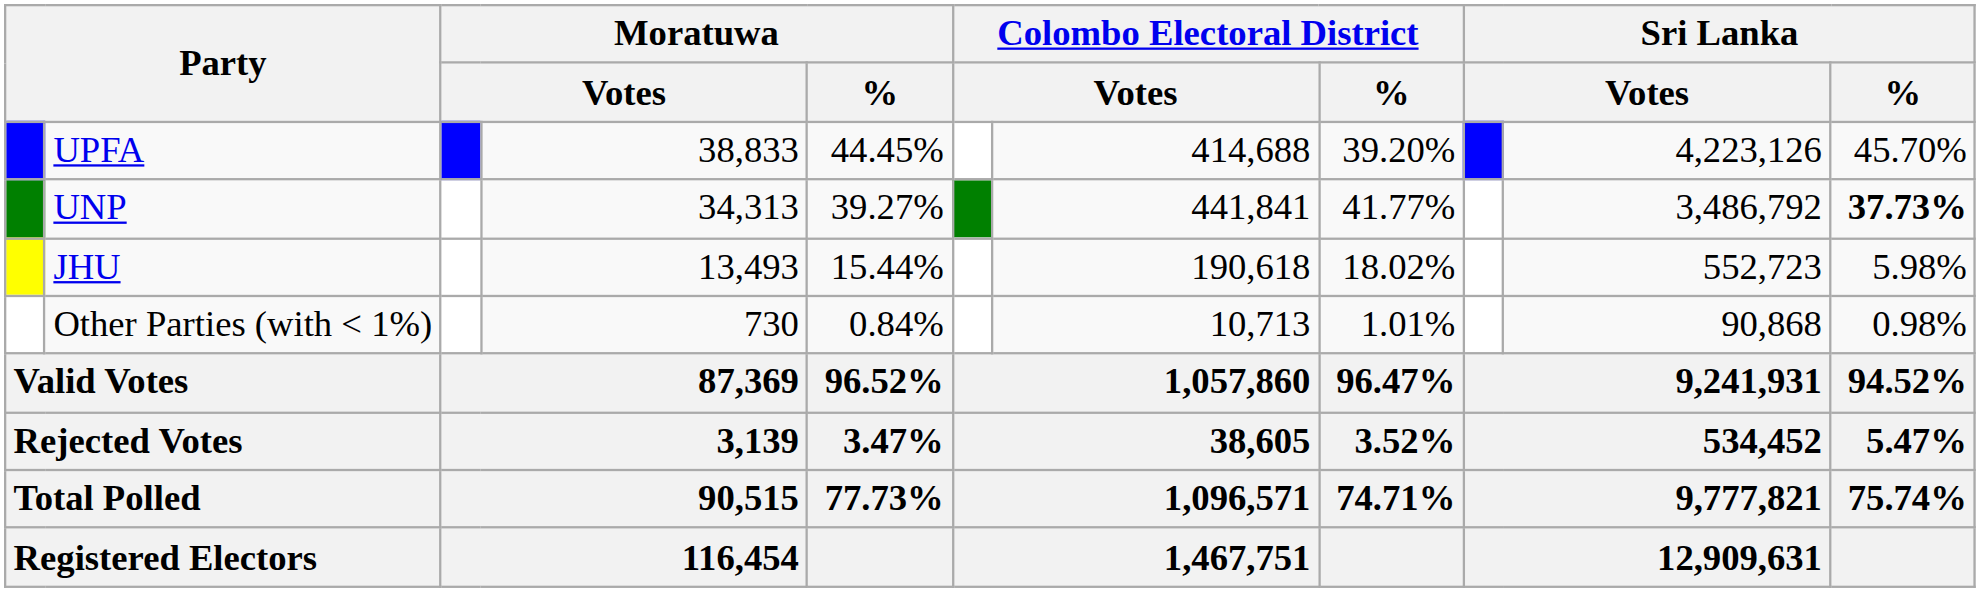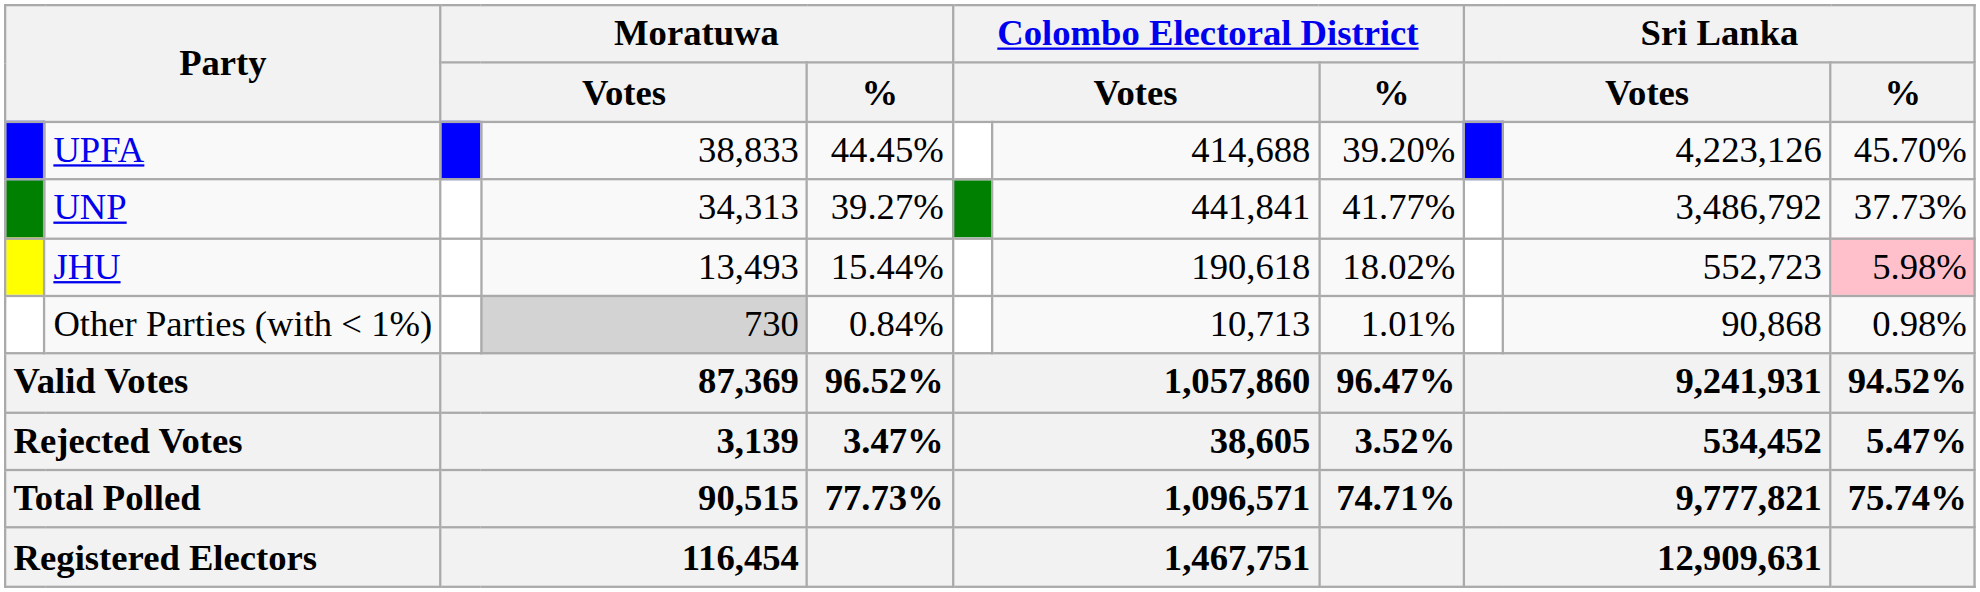(1907, 207) bold -> (1910, 207) normal
(1919, 265) no background -> (1919, 265) pink background
(771, 324) no background -> (771, 324) lightgrey background
